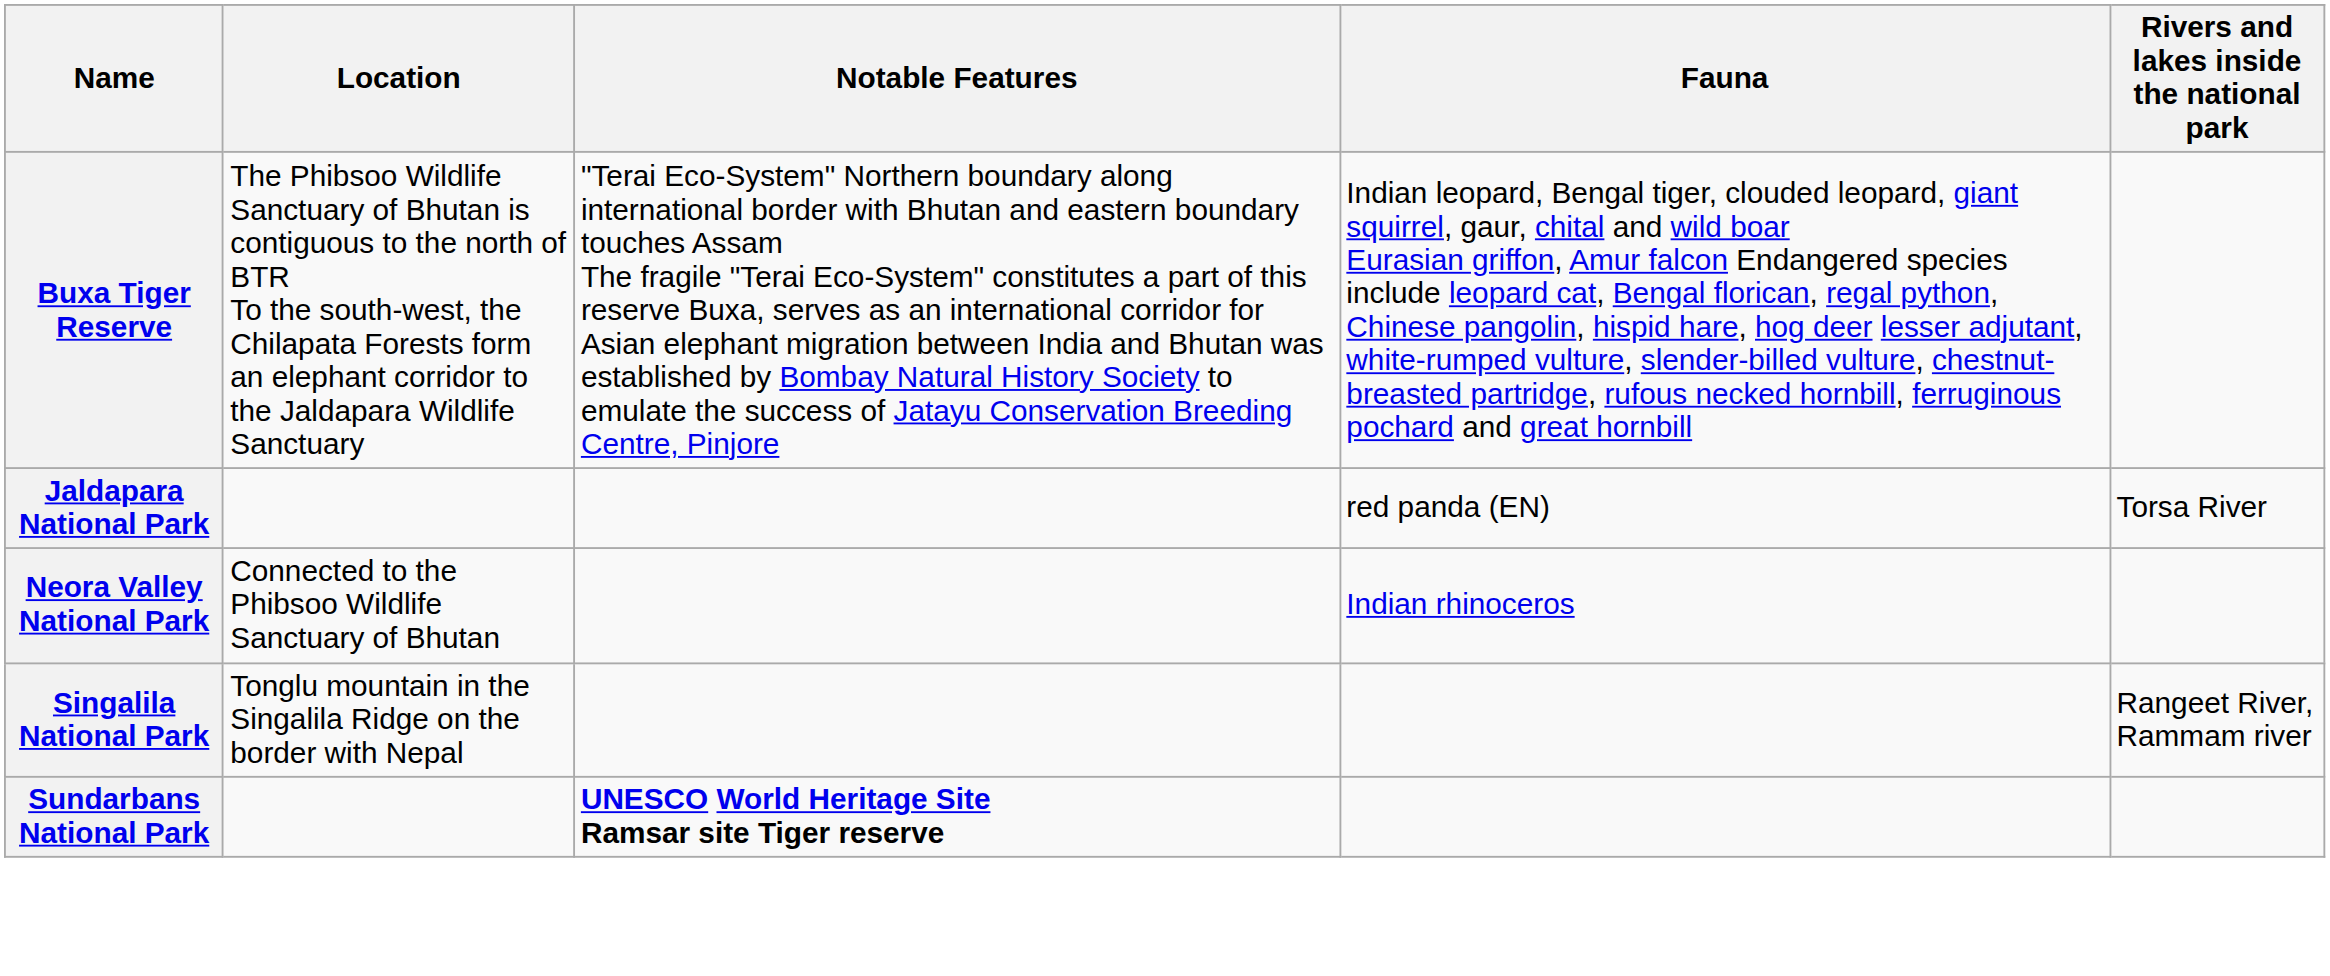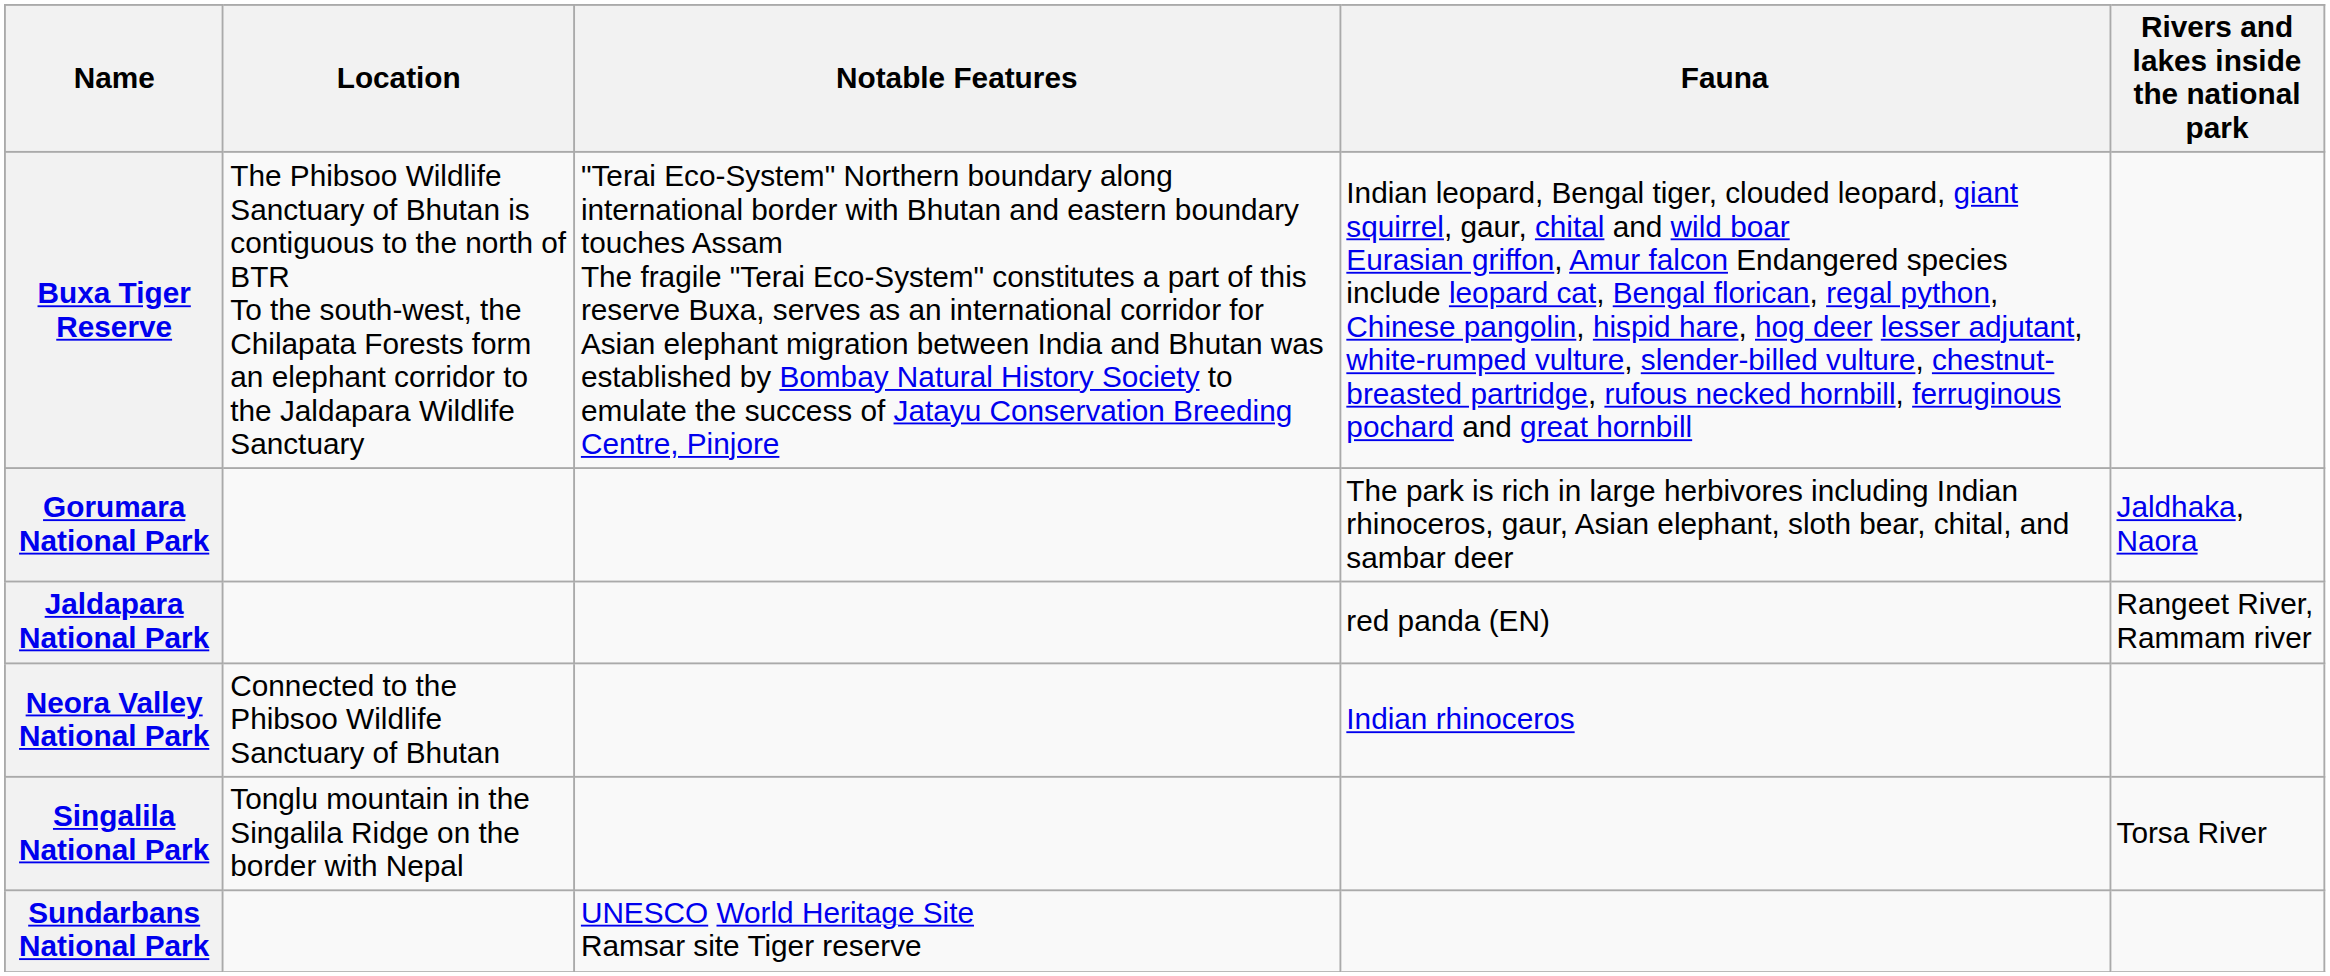+ row: (114, 524)
(2192, 507) Torsa River -> (2215, 621) Rangeet River, Rammam river
(2215, 719) Rangeet River, Rammam river -> (2192, 833) Torsa River
(786, 816) bold -> (777, 930) normal
